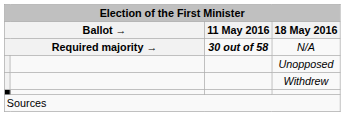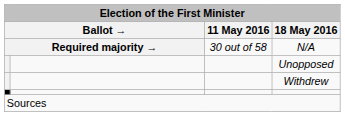(238, 47) bold -> (238, 47) normal
